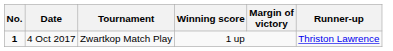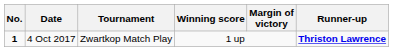(339, 39) normal -> (342, 39) bold
